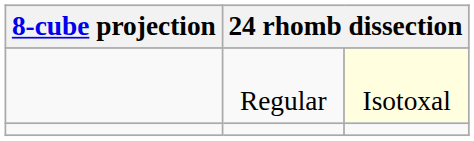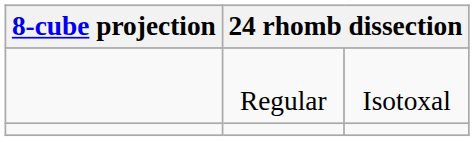(407, 100) lightyellow background -> (407, 100) no background
